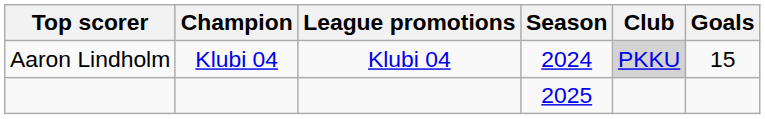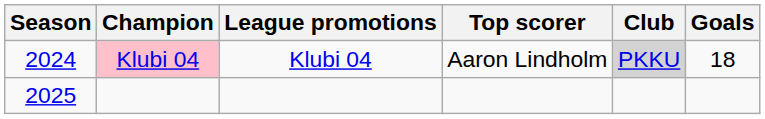columns swapped: (567, 22) <-> (90, 22)
(237, 58) no background -> (158, 58) pink background
(723, 58) 15 -> (723, 58) 18
